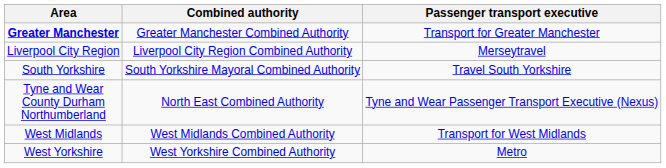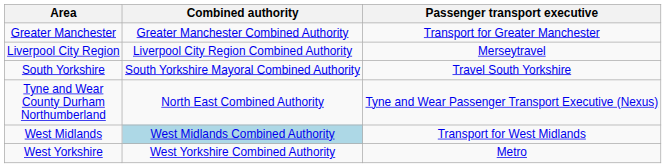(63, 32) bold -> (63, 32) normal
(243, 134) no background -> (243, 134) lightblue background
